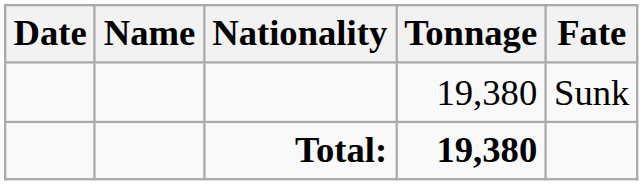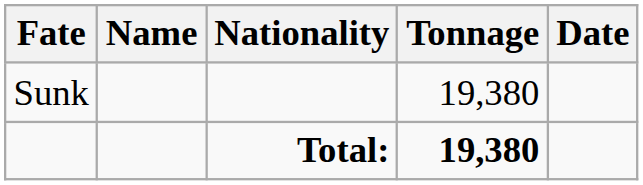columns swapped: (50, 33) <-> (592, 33)
